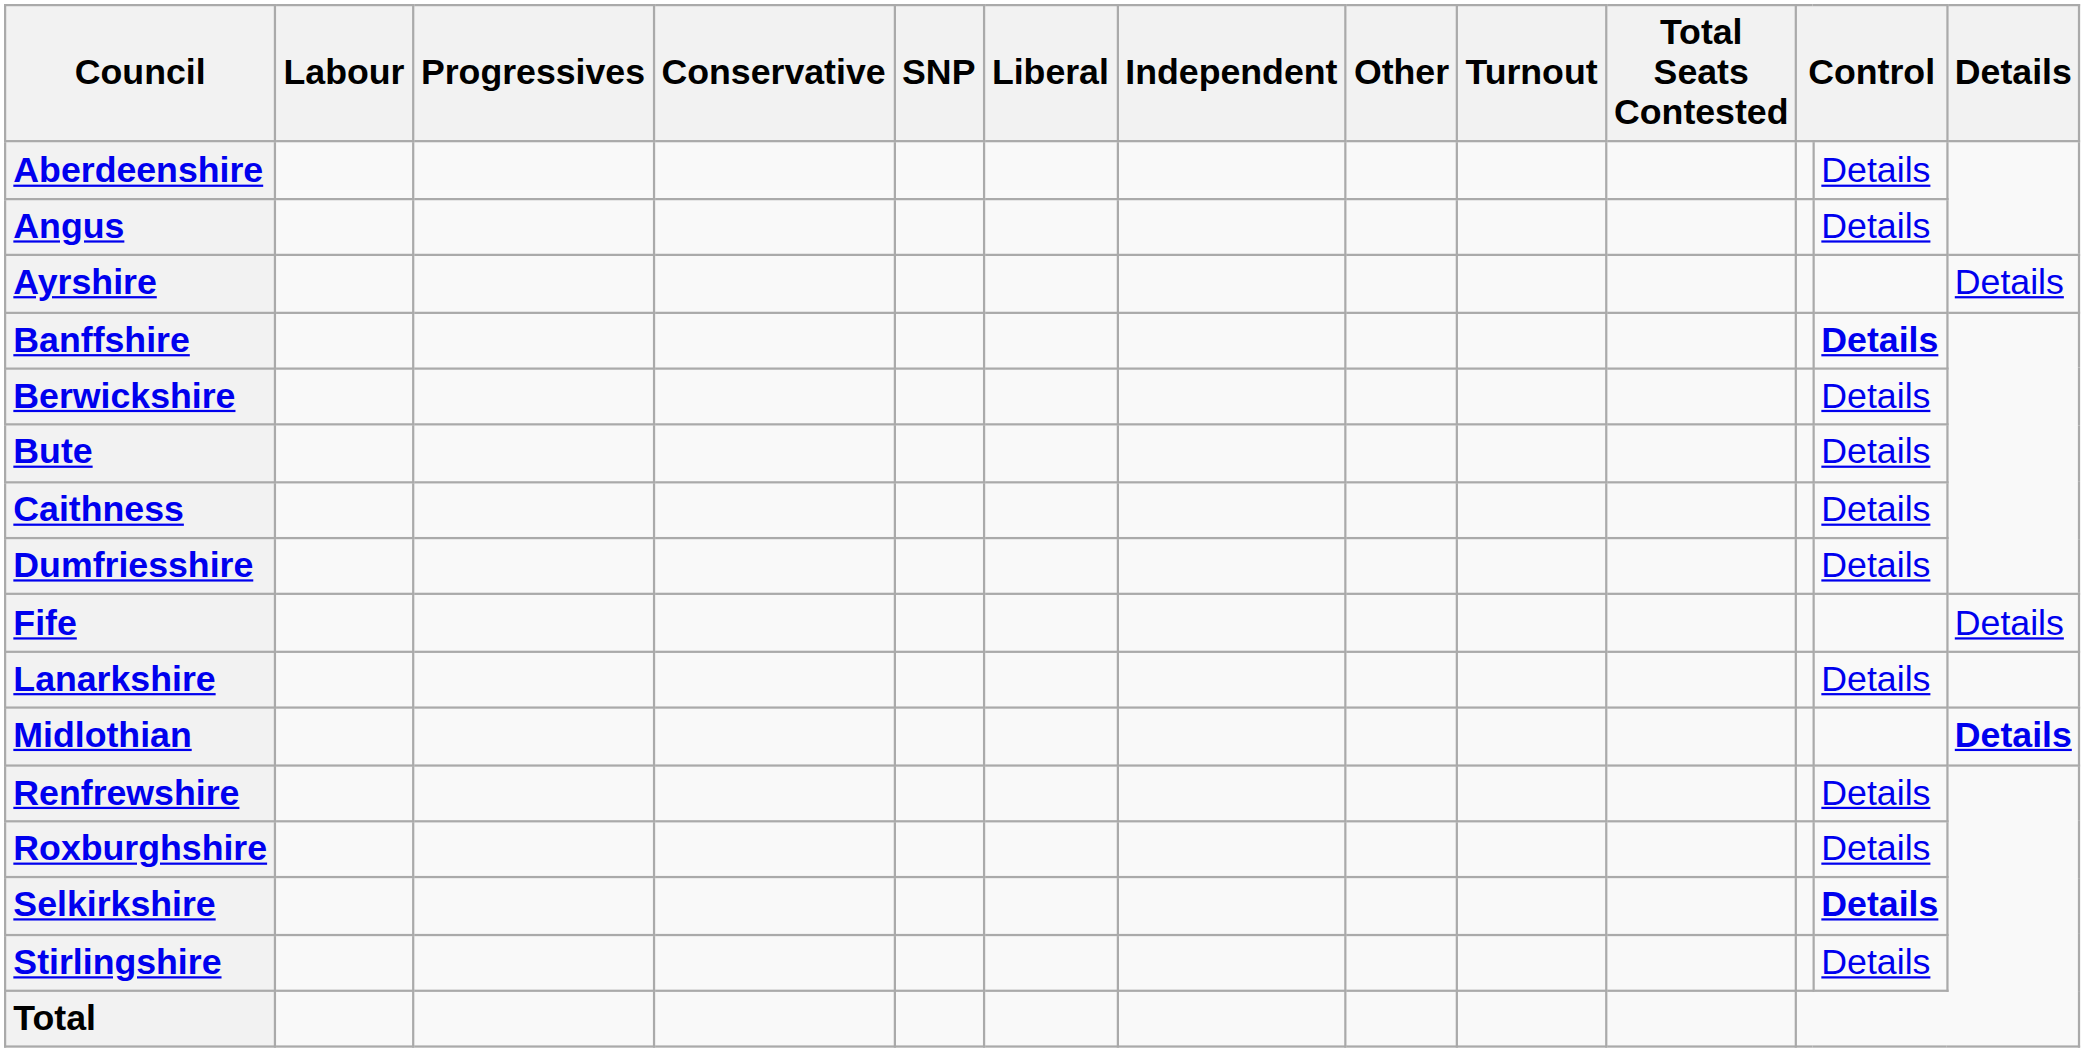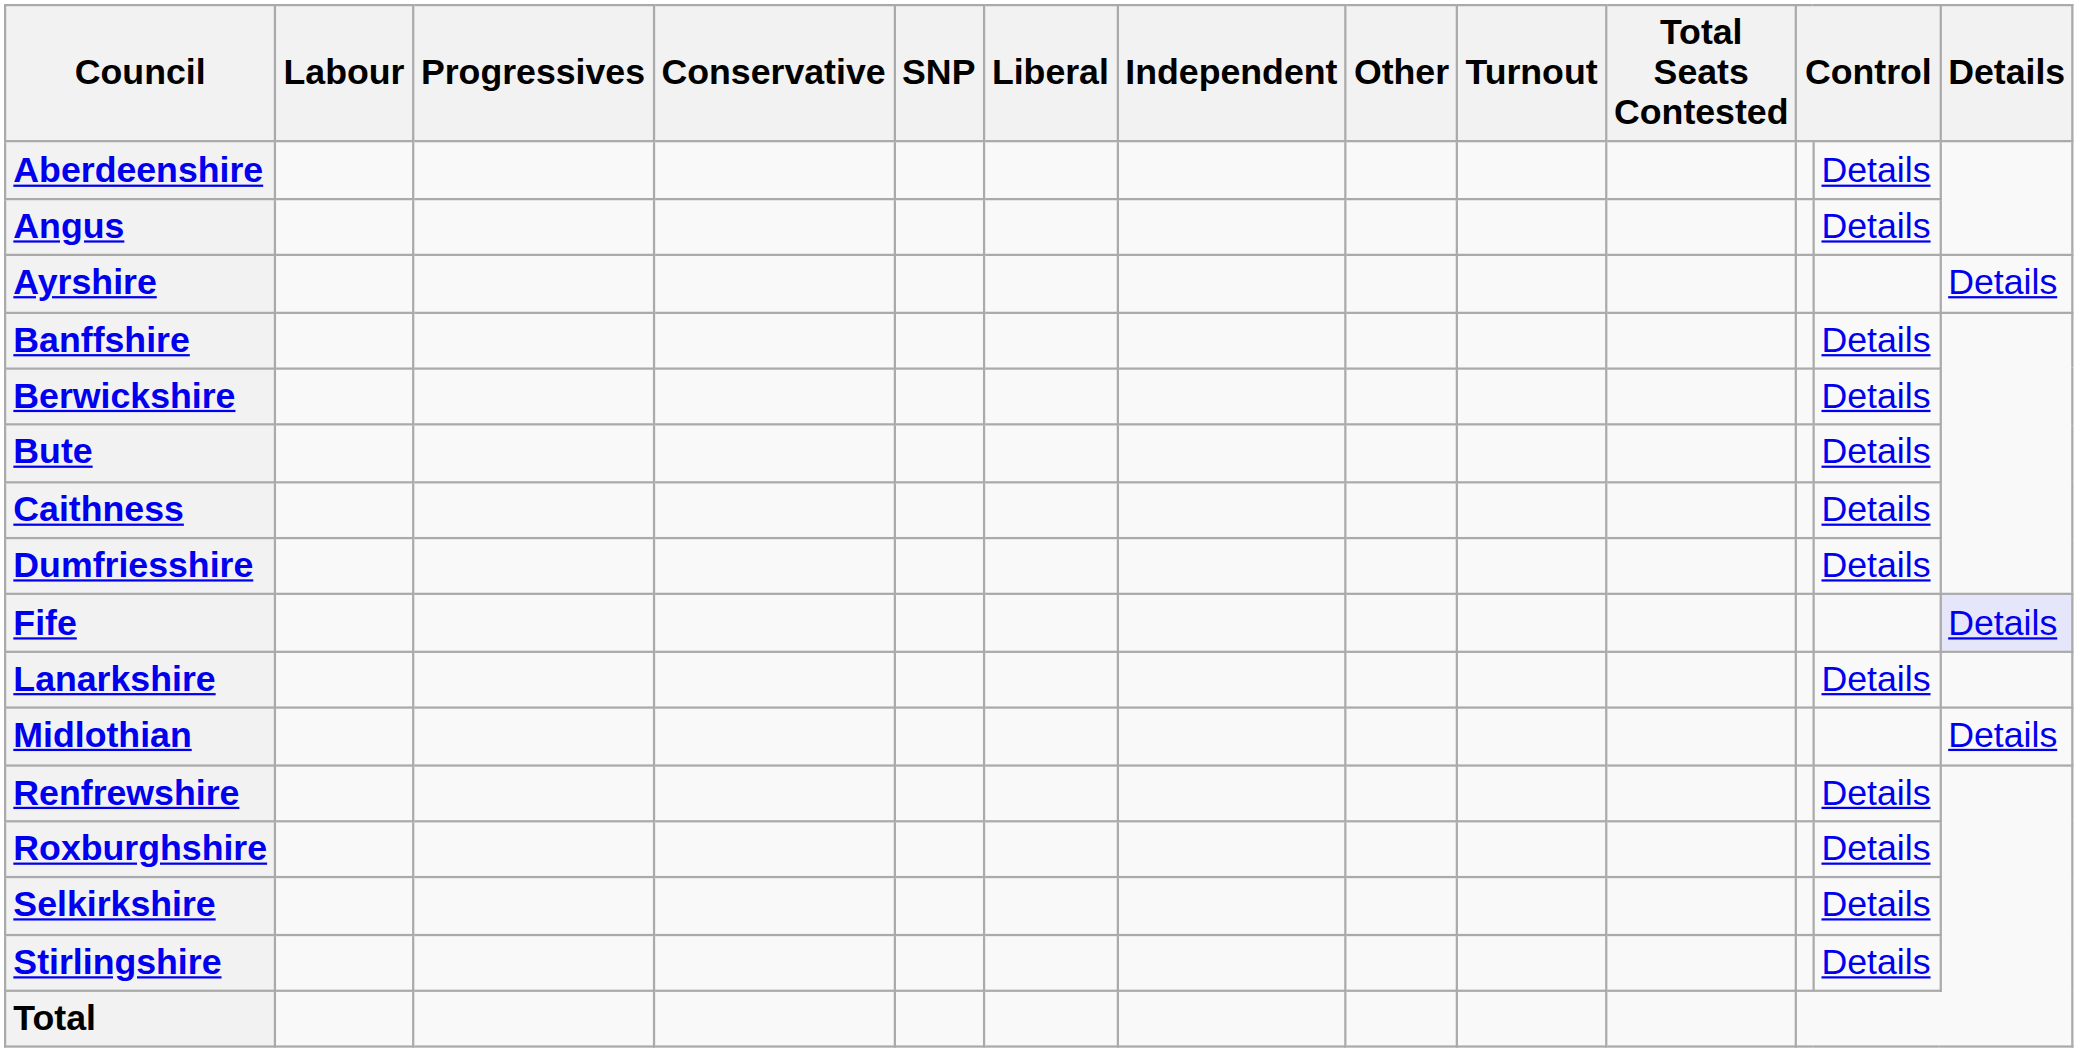(1880, 339) bold -> (1876, 339) normal
(2009, 622) no background -> (2003, 622) lavender background
(2013, 735) bold -> (2003, 735) normal
(1880, 905) bold -> (1876, 905) normal
